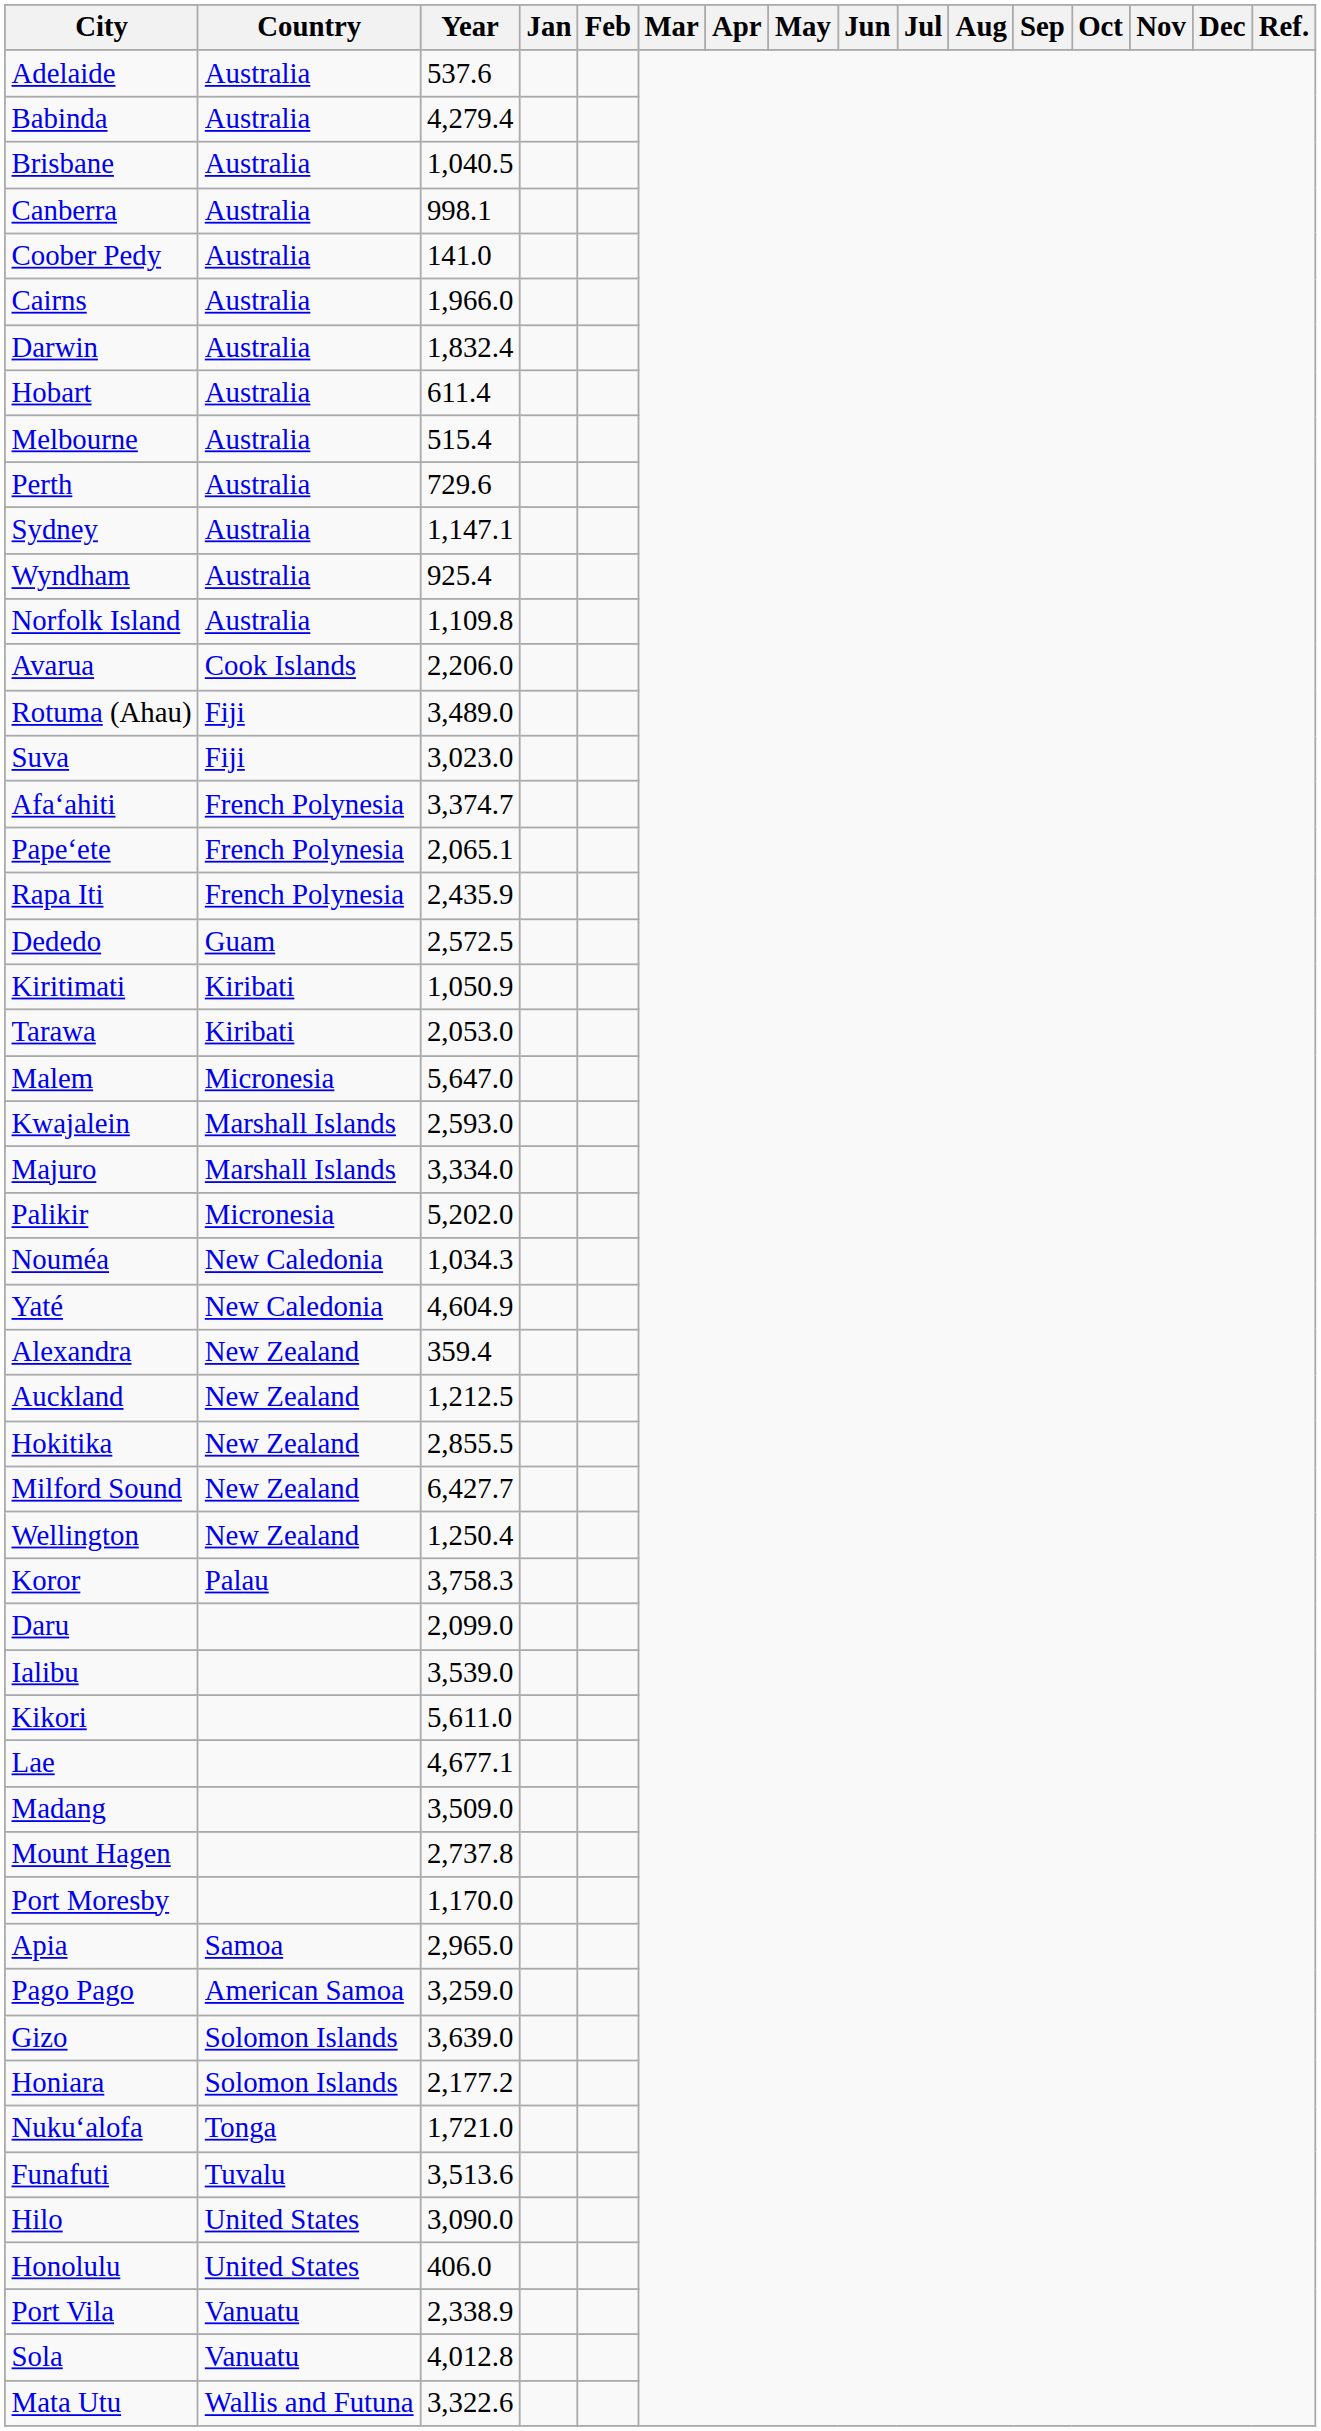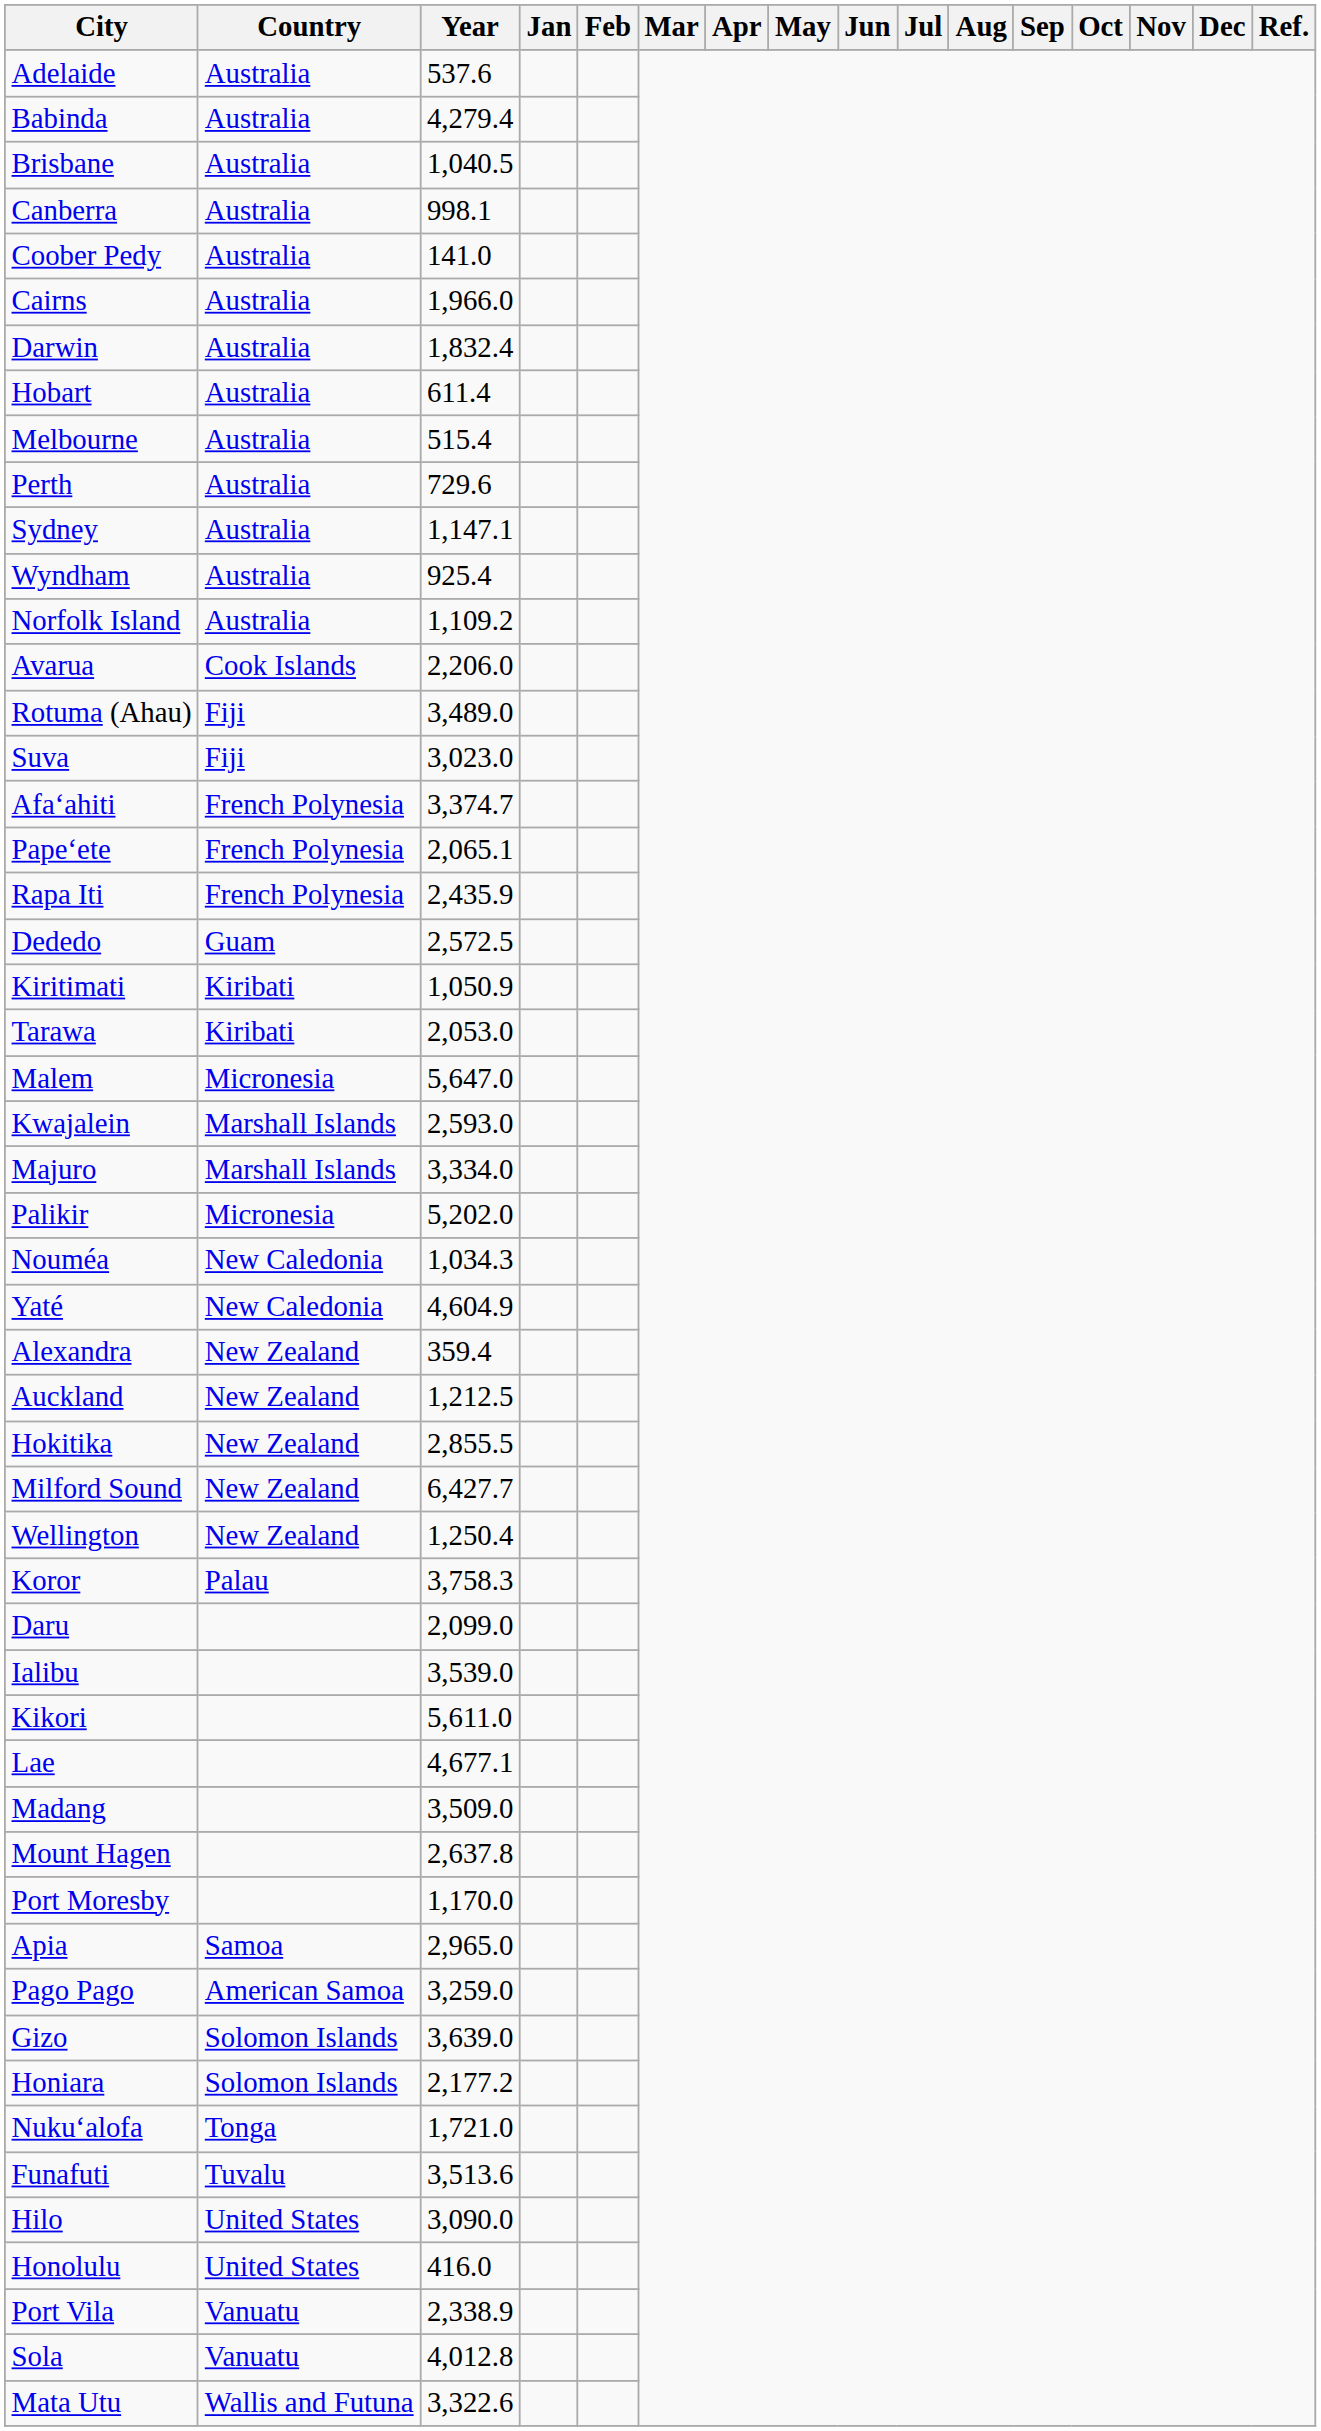(470, 621) 1,109.8 -> (470, 621) 1,109.2
(470, 1854) 2,737.8 -> (470, 1854) 2,637.8
(459, 2265) 406.0 -> (459, 2265) 416.0
